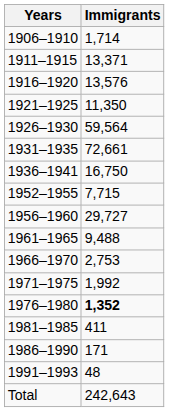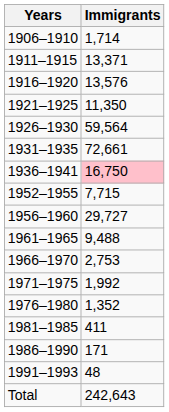(106, 171) no background -> (106, 171) pink background
(102, 305) bold -> (102, 305) normal
